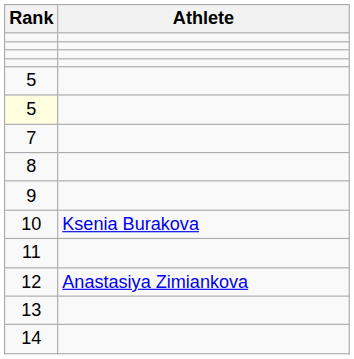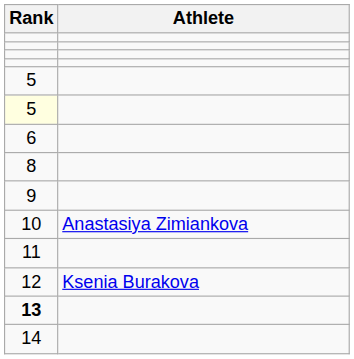(31, 138) 7 -> (31, 138) 6
(131, 224) Ksenia Burakova -> (155, 224) Anastasiya Zimiankova
(155, 281) Anastasiya Zimiankova -> (131, 281) Ksenia Burakova
(31, 310) normal -> (31, 310) bold
